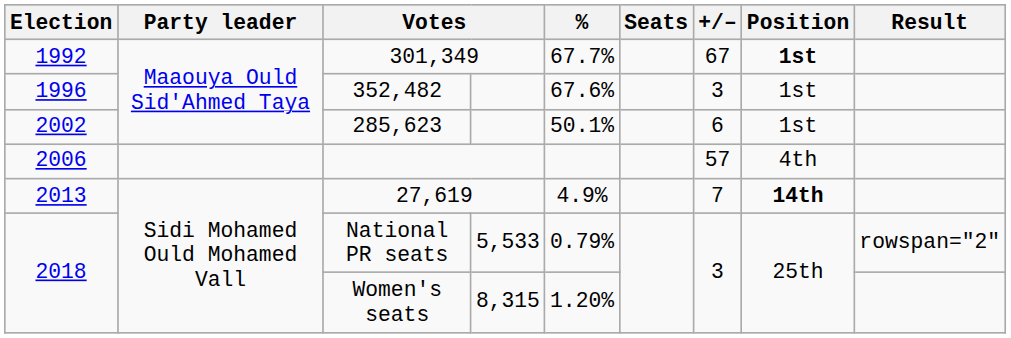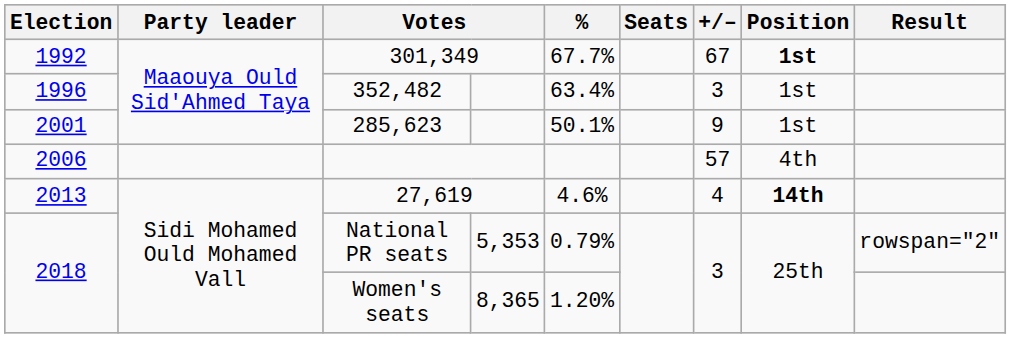(582, 92) 67.6% -> (582, 92) 63.4%
(61, 126) 2002 -> (61, 126) 2001
(718, 126) 6 -> (718, 126) 9
(582, 196) 4.9% -> (582, 196) 4.6%
(718, 196) 7 -> (718, 196) 4
(508, 243) 5,533 -> (508, 243) 5,353
(508, 302) 8,315 -> (508, 302) 8,365
